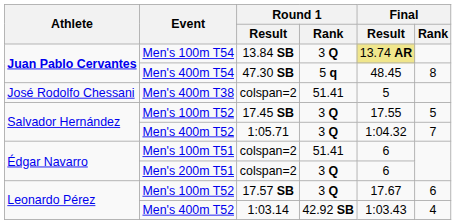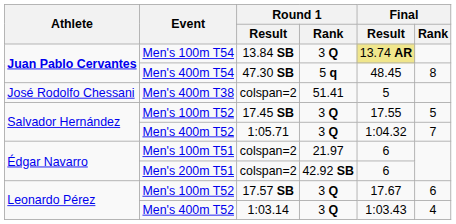(328, 152) 51.41 -> (328, 152) 21.97
(328, 171) 3 Q -> (328, 171) 42.92 SB
(328, 210) 42.92 SB -> (328, 210) 3 Q
